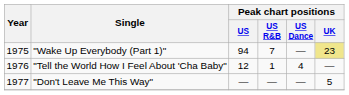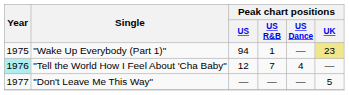(272, 50) 7 -> (272, 50) 1
(18, 66) no background -> (18, 66) paleturquoise background
(272, 66) 1 -> (272, 66) 7
